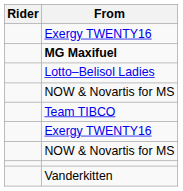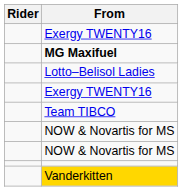(109, 92) NOW & Novartis for MS -> (98, 92) Exergy TWENTY16
(98, 131) Exergy TWENTY16 -> (109, 131) NOW & Novartis for MS
(79, 176) no background -> (79, 176) gold background
